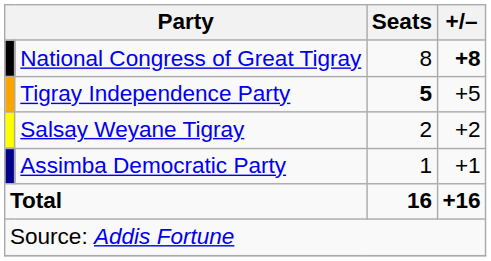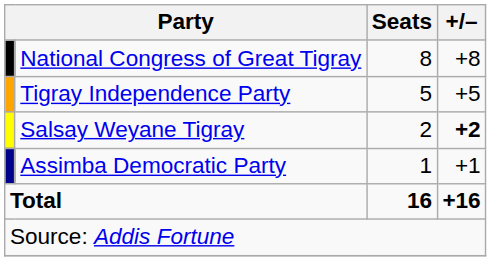(468, 58) bold -> (468, 58) normal
(426, 93) bold -> (426, 93) normal
(468, 129) normal -> (468, 129) bold
